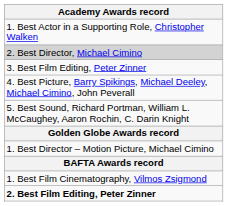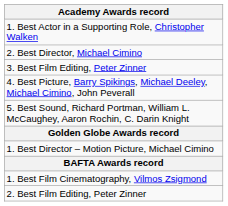(74, 52) lightgrey background -> (74, 52) no background
(81, 193) bold -> (76, 193) normal
